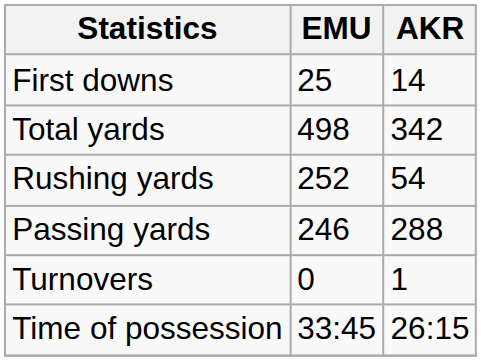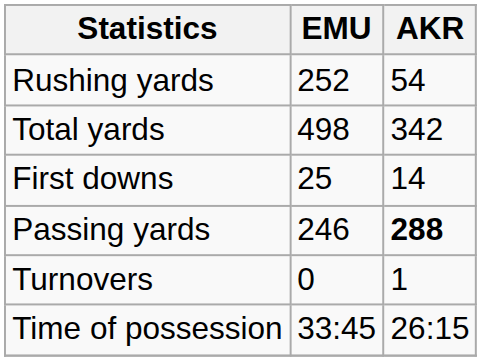rows swapped: (93, 79) <-> (113, 179)
(417, 229) normal -> (417, 229) bold
